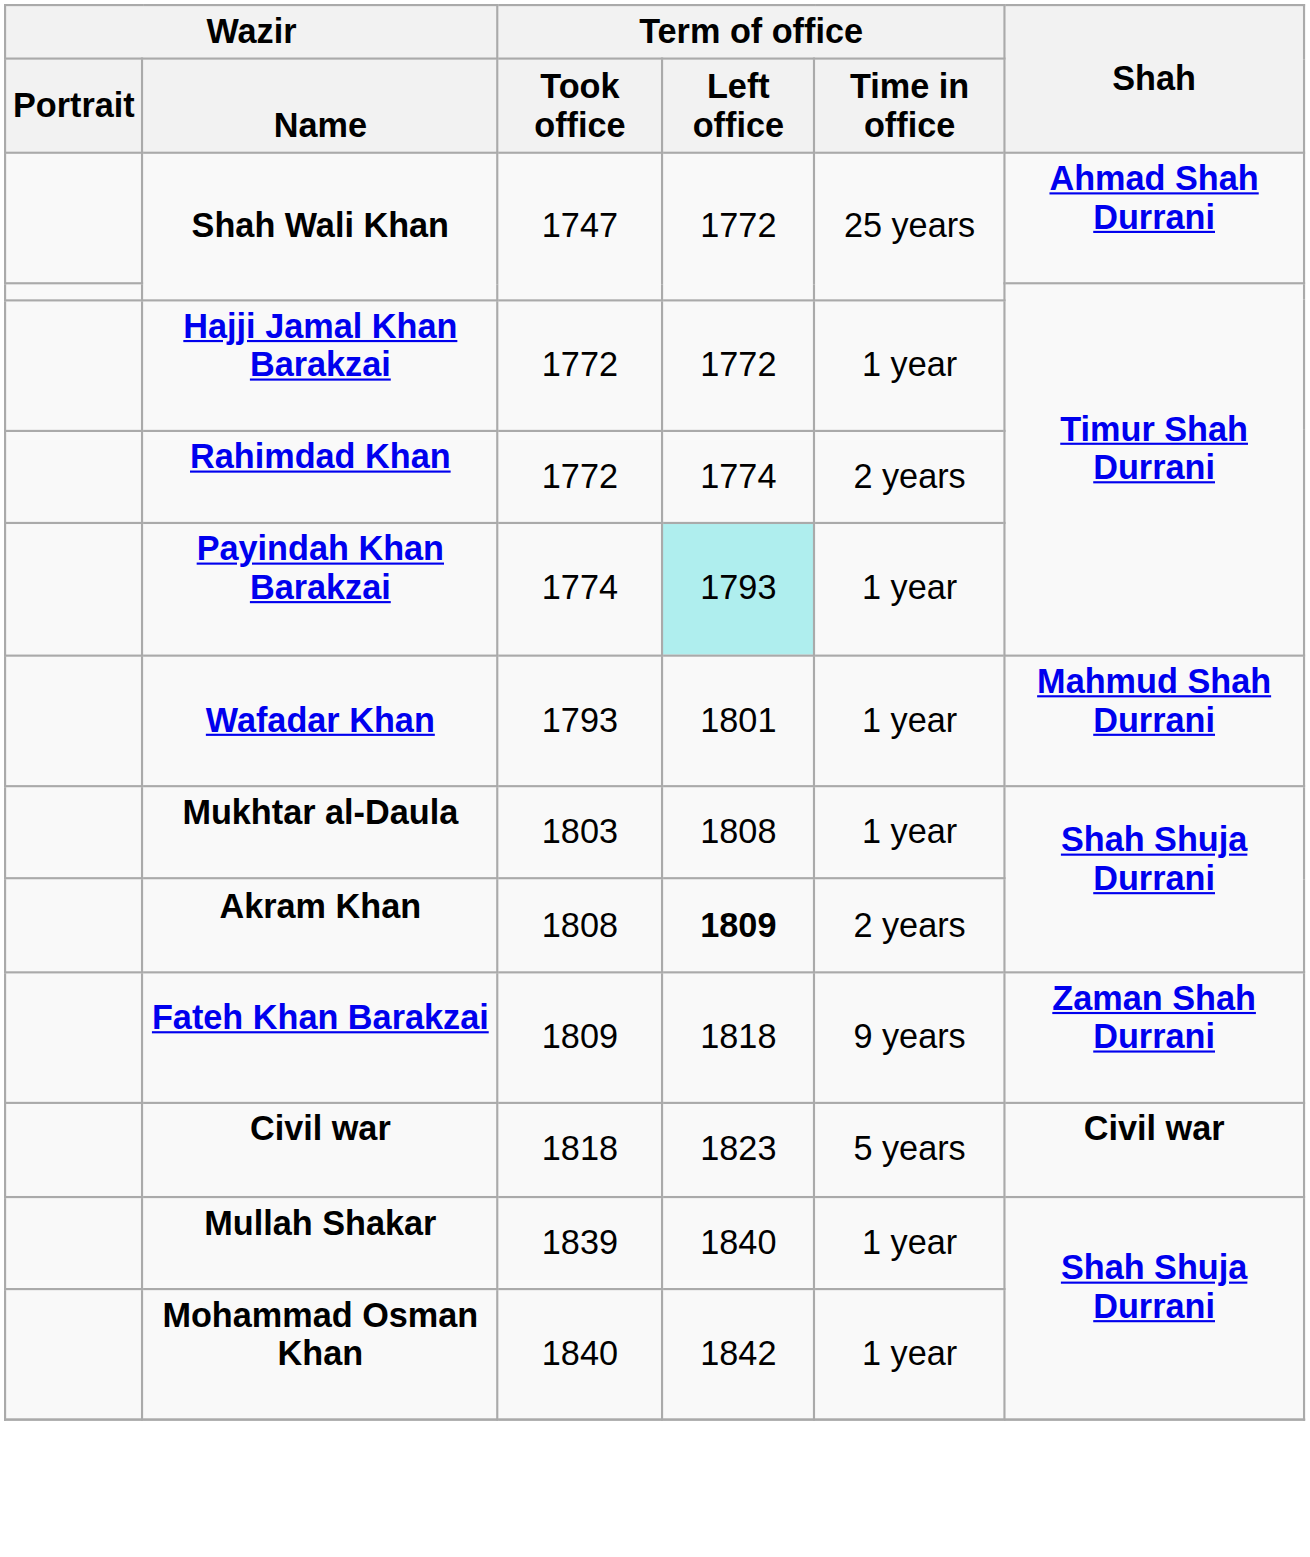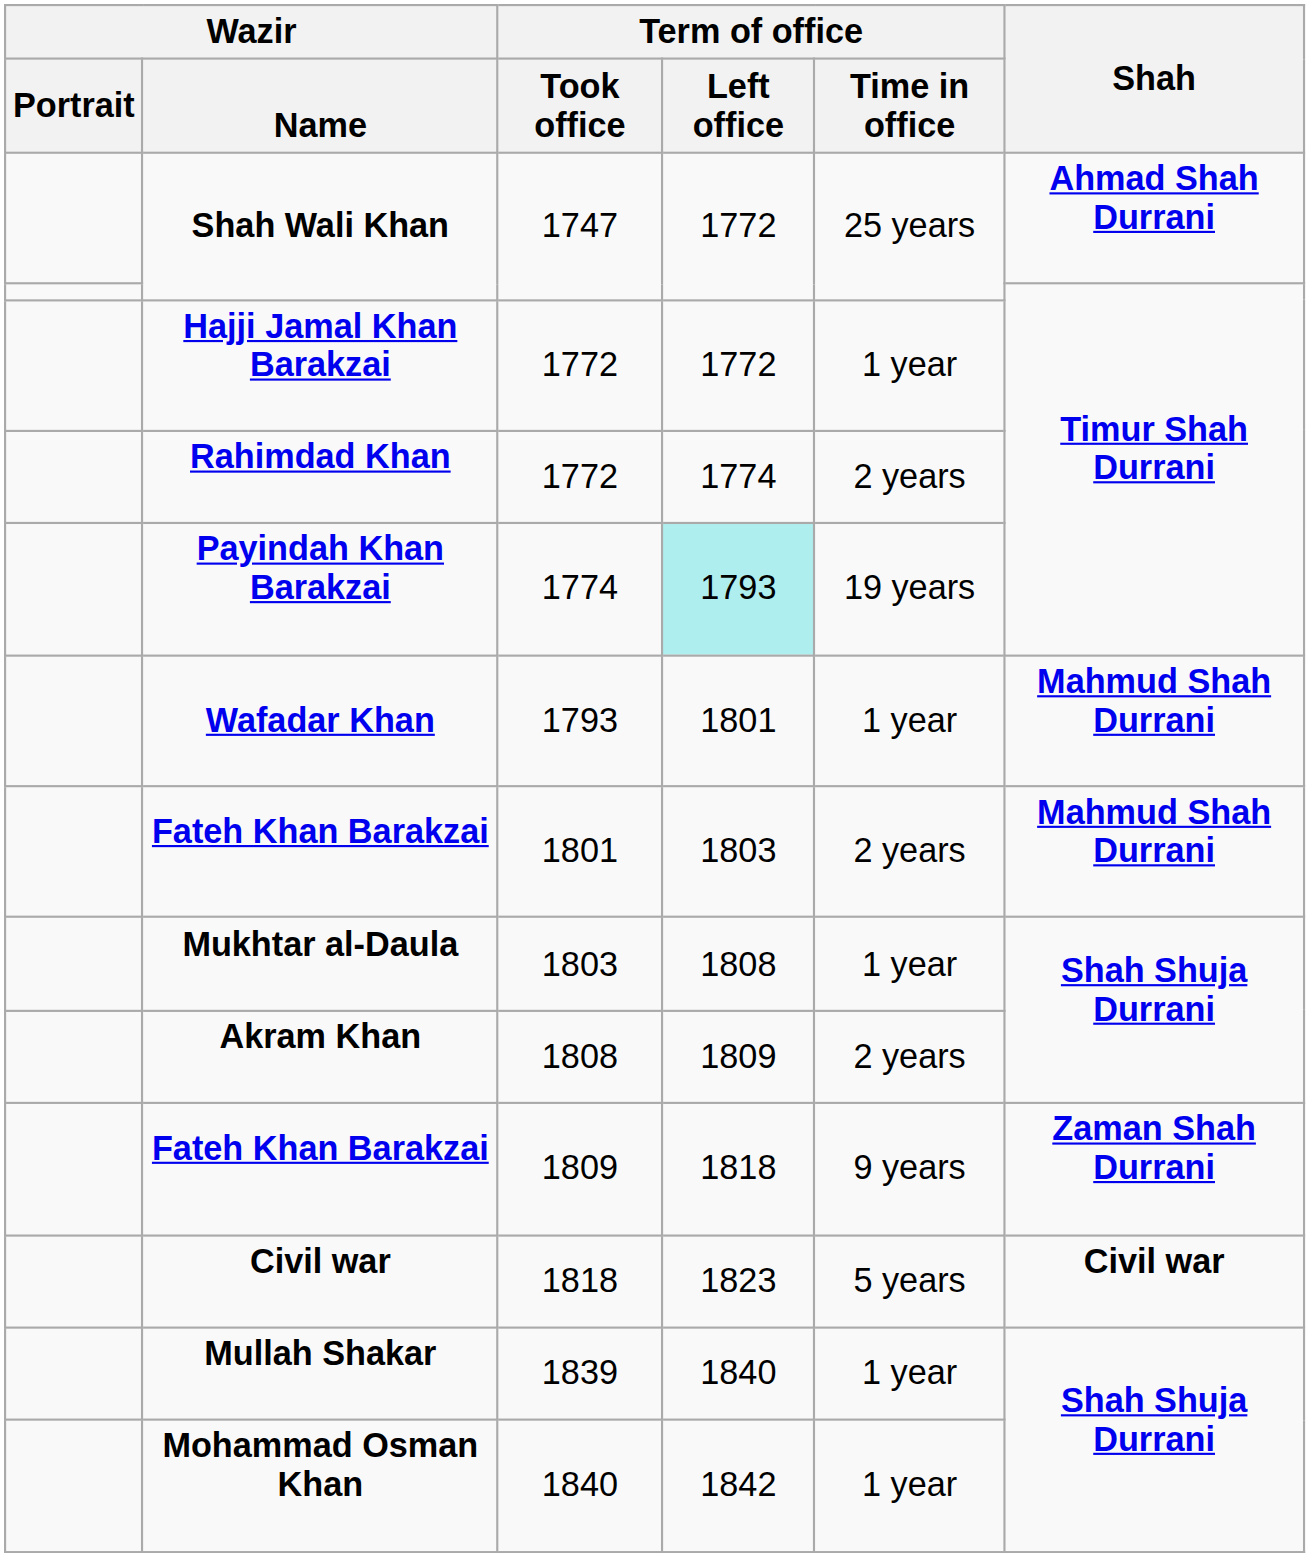(910, 588) 1 year -> (910, 588) 19 years
+ row: (320, 832)
(738, 924) bold -> (738, 1056) normal
